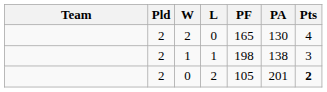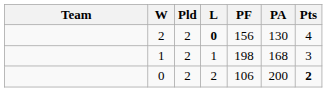columns swapped: (161, 14) <-> (187, 14)
(214, 35) normal -> (214, 35) bold
(244, 35) 165 -> (244, 35) 156
(278, 55) 138 -> (278, 55) 168
(244, 76) 105 -> (244, 76) 106
(278, 76) 201 -> (278, 76) 200
